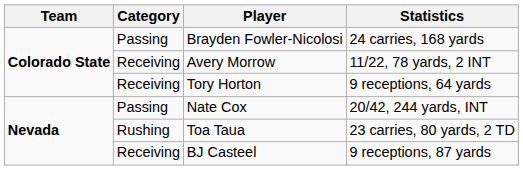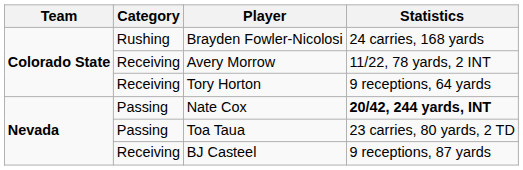(142, 39) Passing -> (143, 39) Rushing
(419, 107) normal -> (420, 107) bold
(143, 130) Rushing -> (142, 130) Passing
